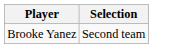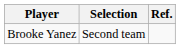+ column: (162, 14)
